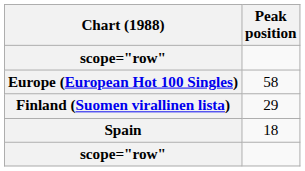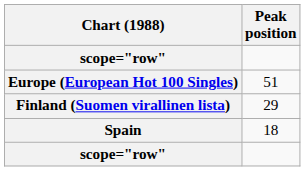(271, 81) 58 -> (271, 81) 51
